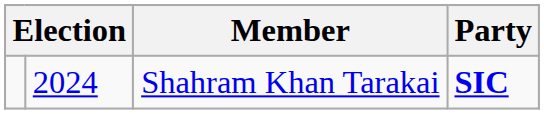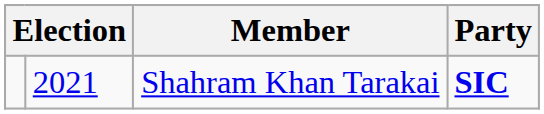(65, 81) 2024 -> (65, 81) 2021
